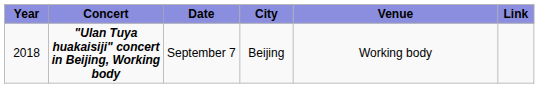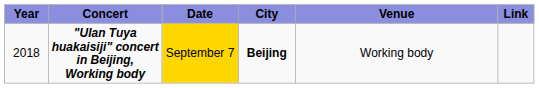(201, 53) no background -> (200, 53) gold background
(266, 53) normal -> (267, 53) bold
